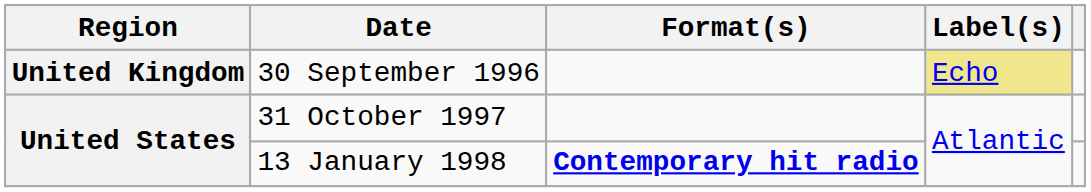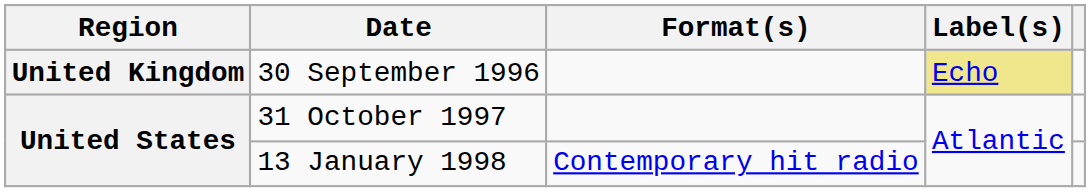(736, 163) bold -> (736, 163) normal
